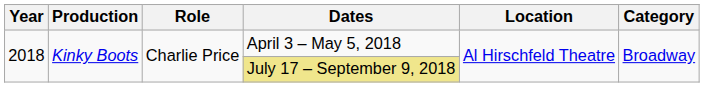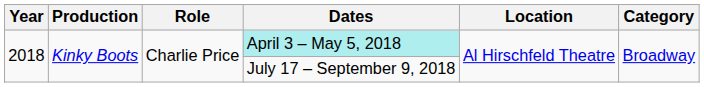(324, 43) no background -> (324, 43) paleturquoise background
(351, 69) khaki background -> (351, 69) no background
